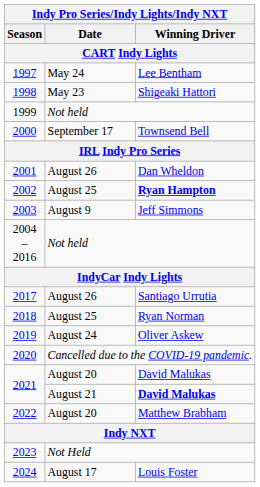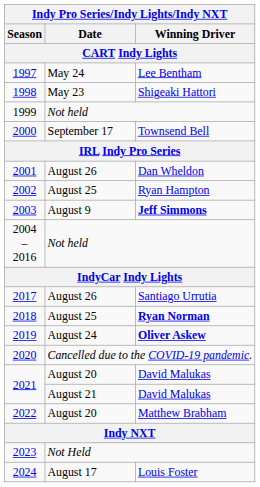(177, 190) bold -> (174, 190) normal
(171, 209) normal -> (172, 209) bold
(171, 316) normal -> (174, 316) bold
(171, 335) normal -> (172, 335) bold
(177, 394) bold -> (174, 394) normal
